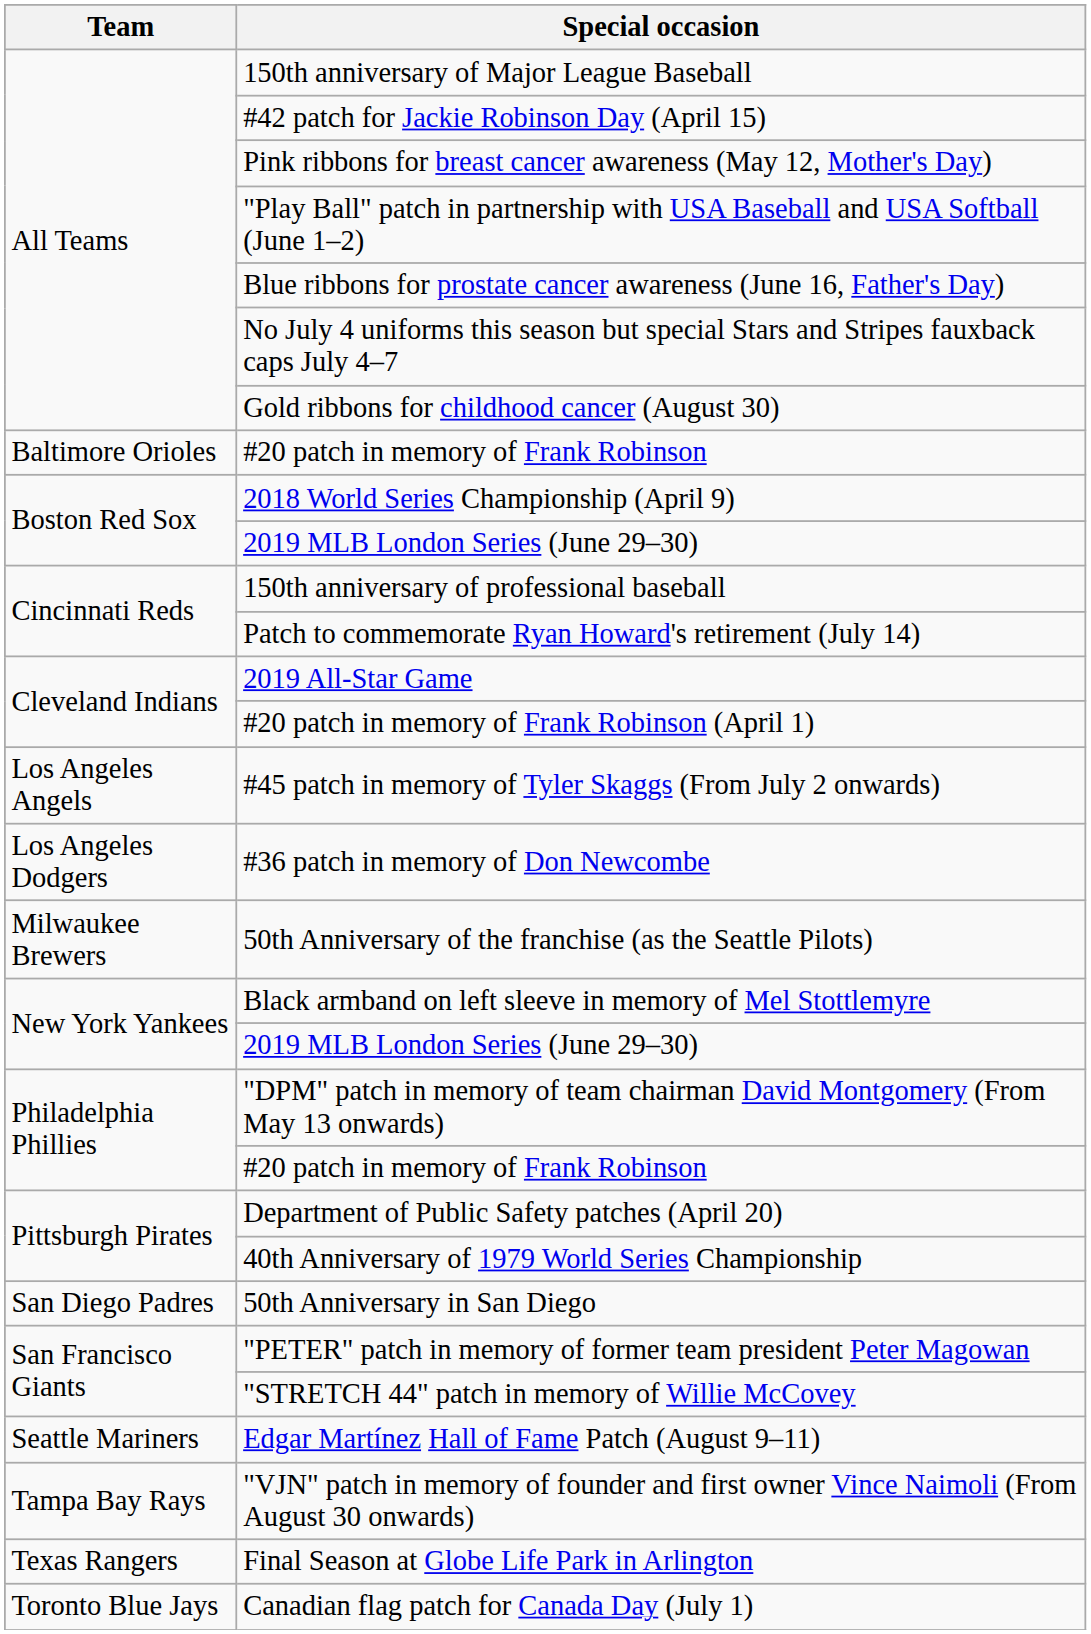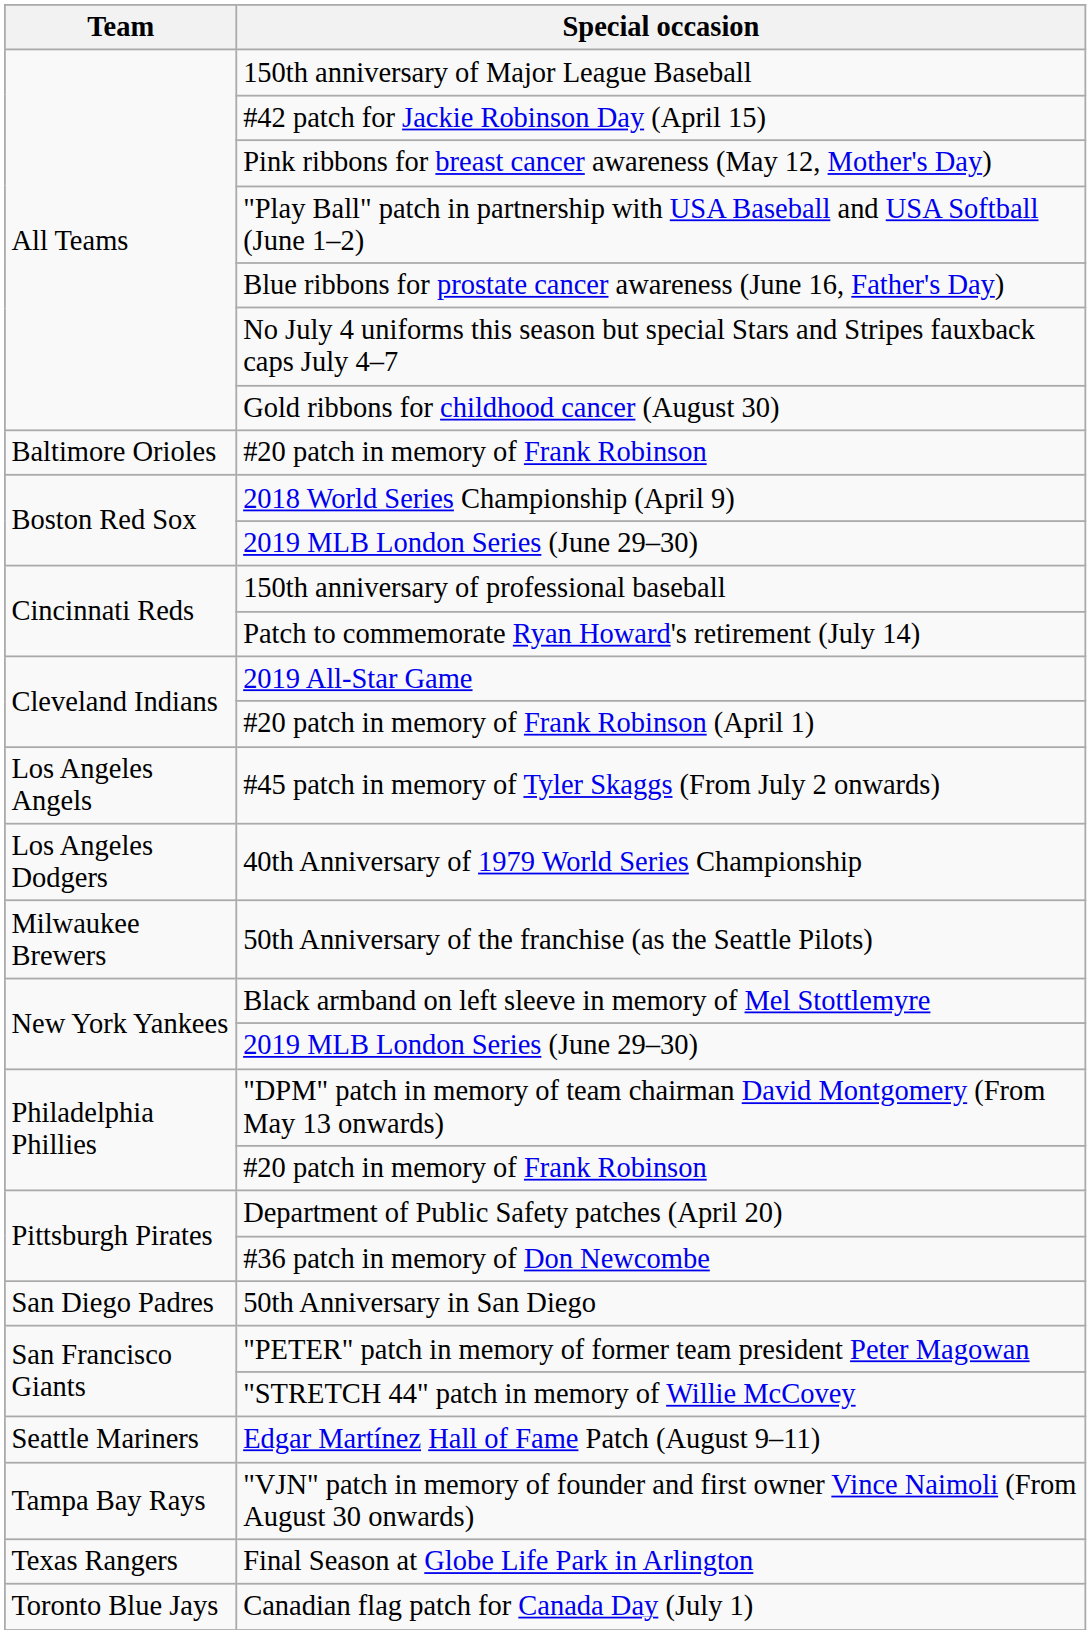(476, 861) #36 patch in memory of Don Newcombe -> (553, 861) 40th Anniversary of 1979 World Series Championship
(553, 1258) 40th Anniversary of 1979 World Series Championship -> (476, 1258) #36 patch in memory of Don Newcombe
